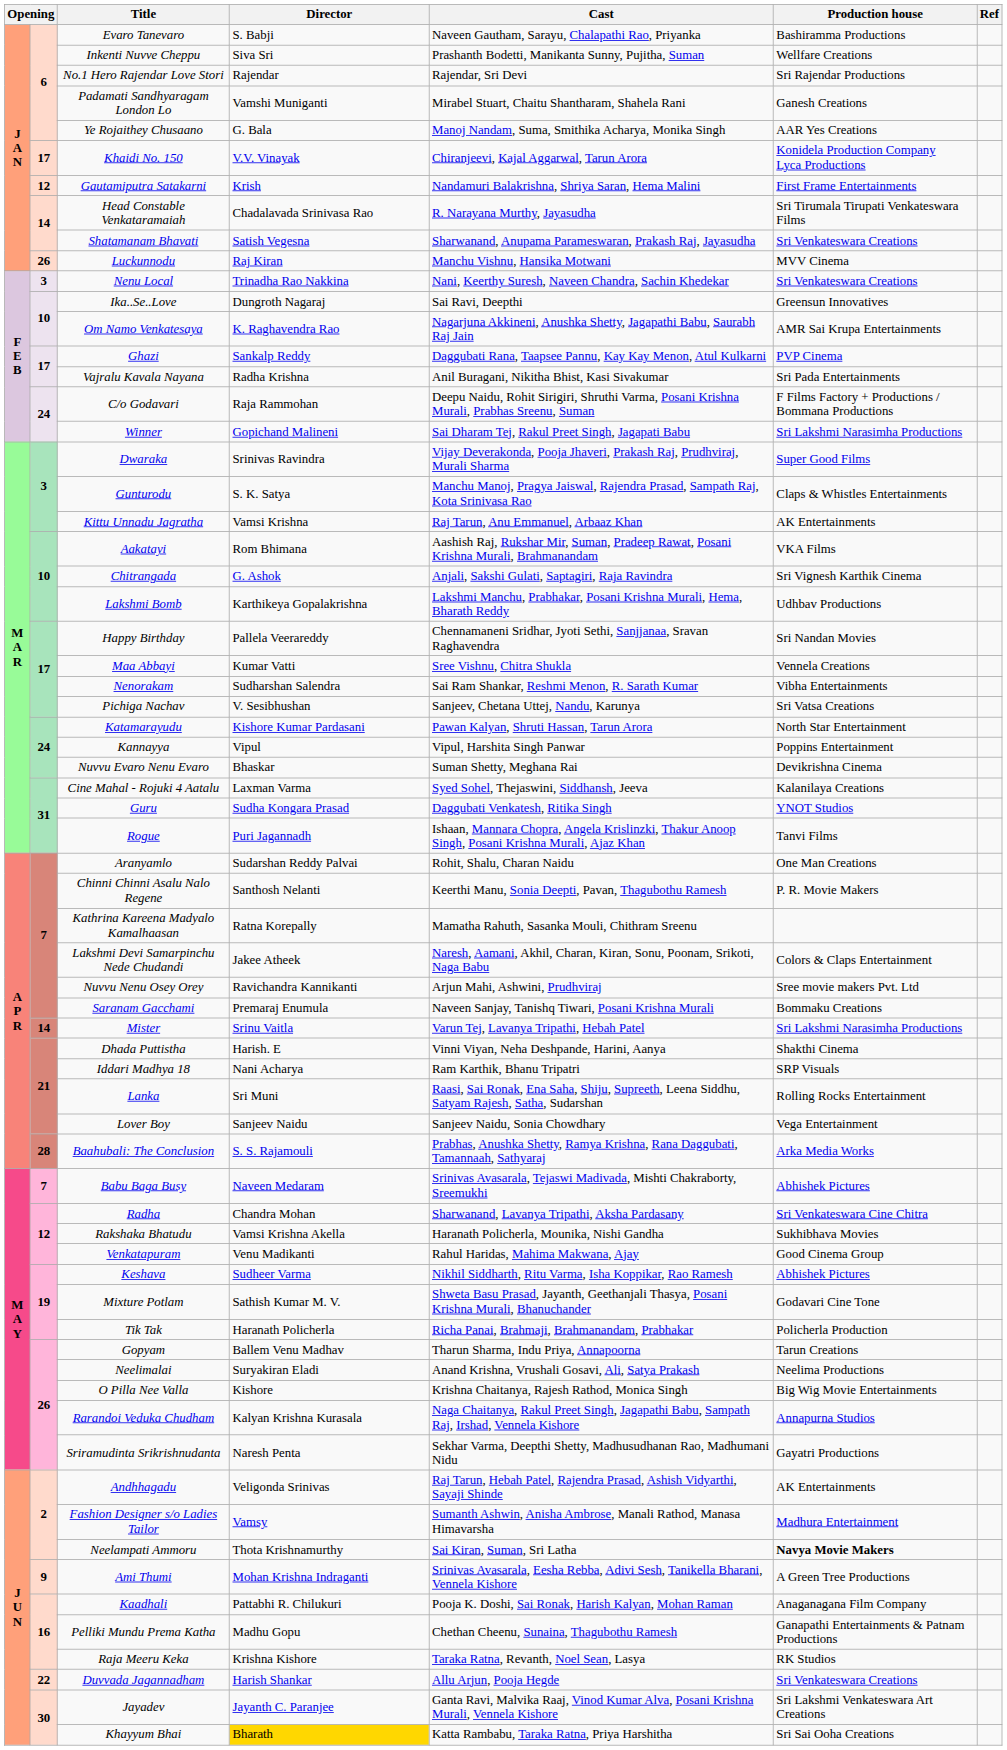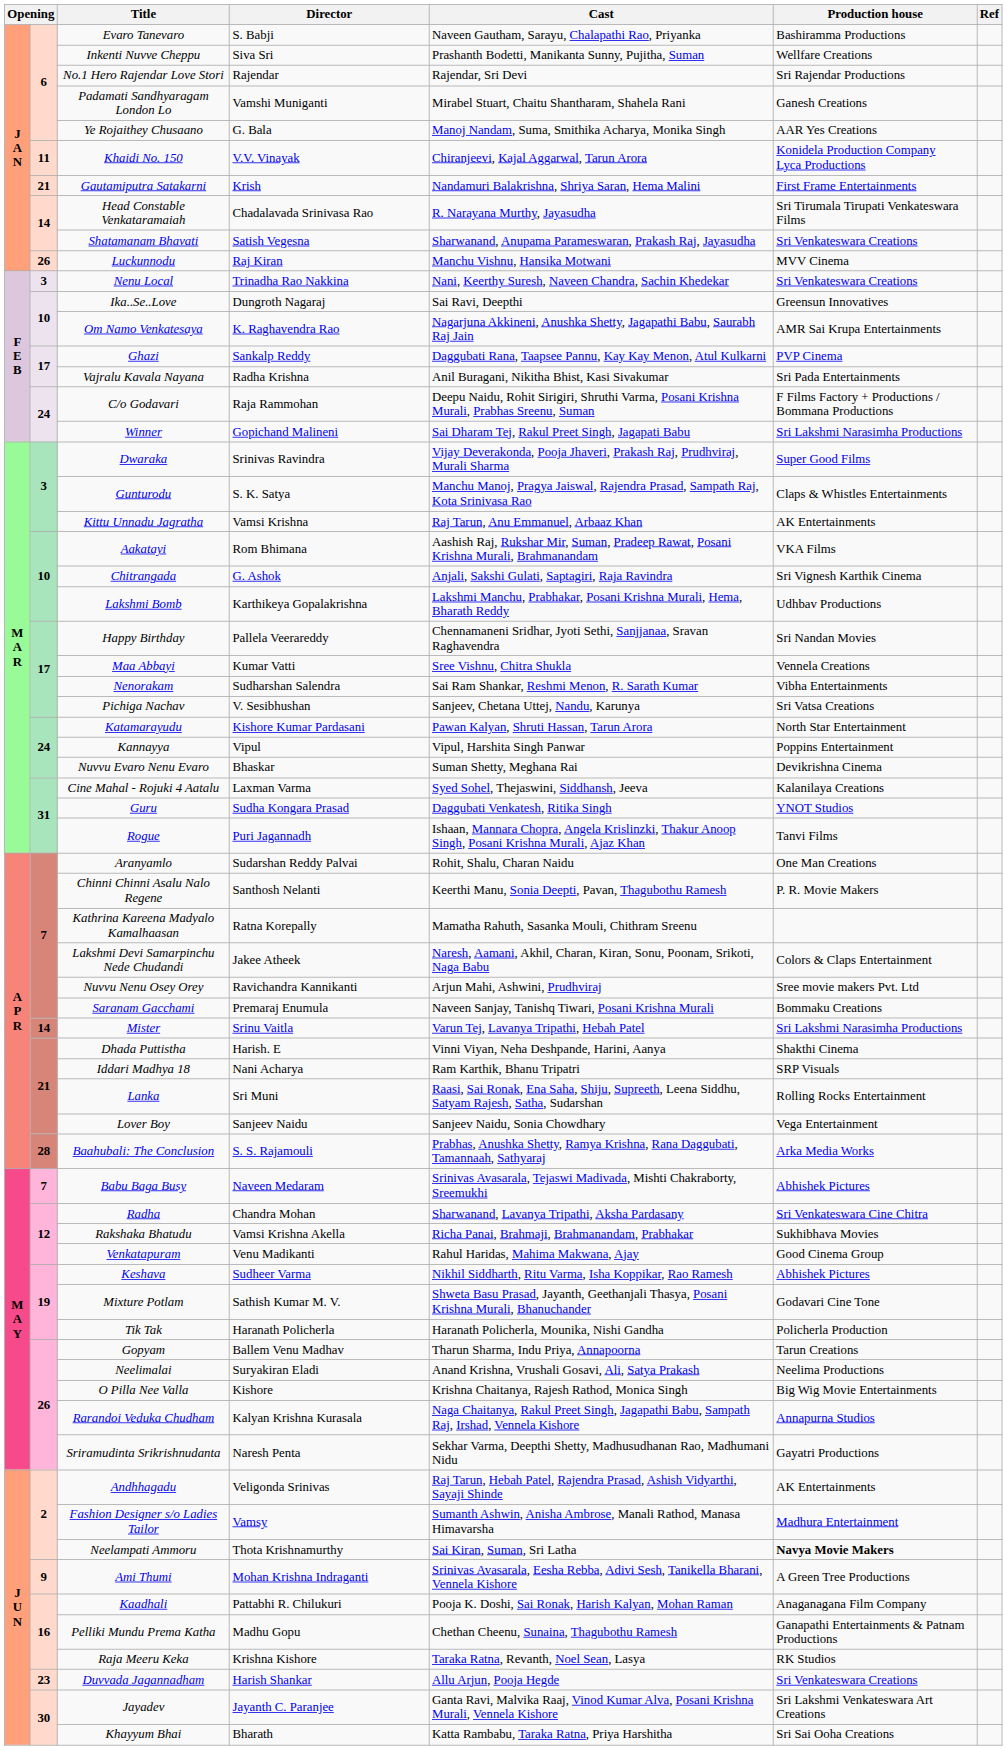(44, 158) 17 -> (44, 158) 11
(44, 185) 12 -> (44, 185) 21
(548, 1233) Haranath Policherla, Mounika, Nishi Gandha -> (563, 1233) Richa Panai, Brahmaji, Brahmanandam, Prabhakar
(563, 1329) Richa Panai, Brahmaji, Brahmanandam, Prabhakar -> (548, 1329) Haranath Policherla, Mounika, Nishi Gandha
(44, 1679) 22 -> (44, 1679) 23
(253, 1734) gold background -> (253, 1734) no background
